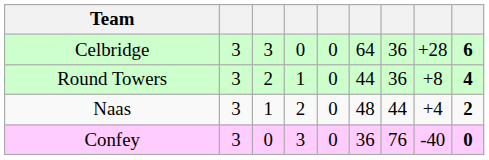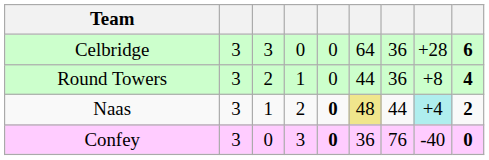(333, 109) normal -> (333, 109) bold
(365, 109) no background -> (365, 109) khaki background
(433, 109) no background -> (433, 109) paleturquoise background
(333, 139) normal -> (333, 139) bold
